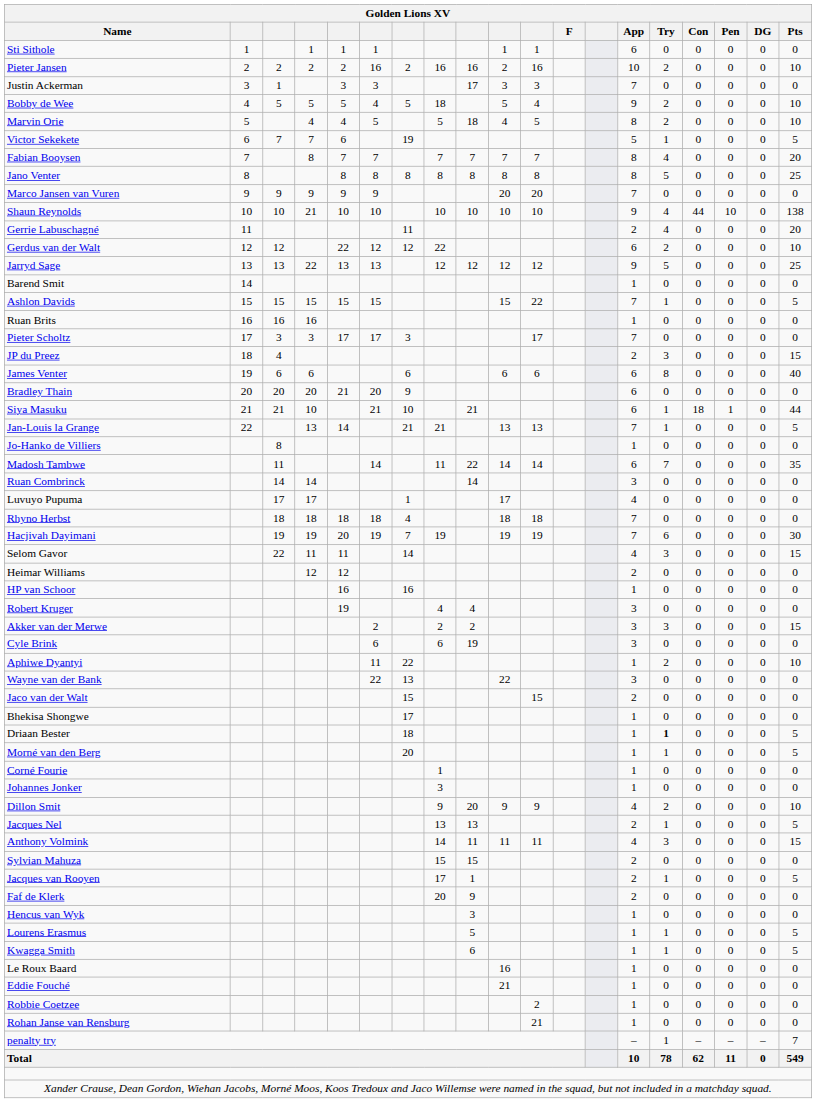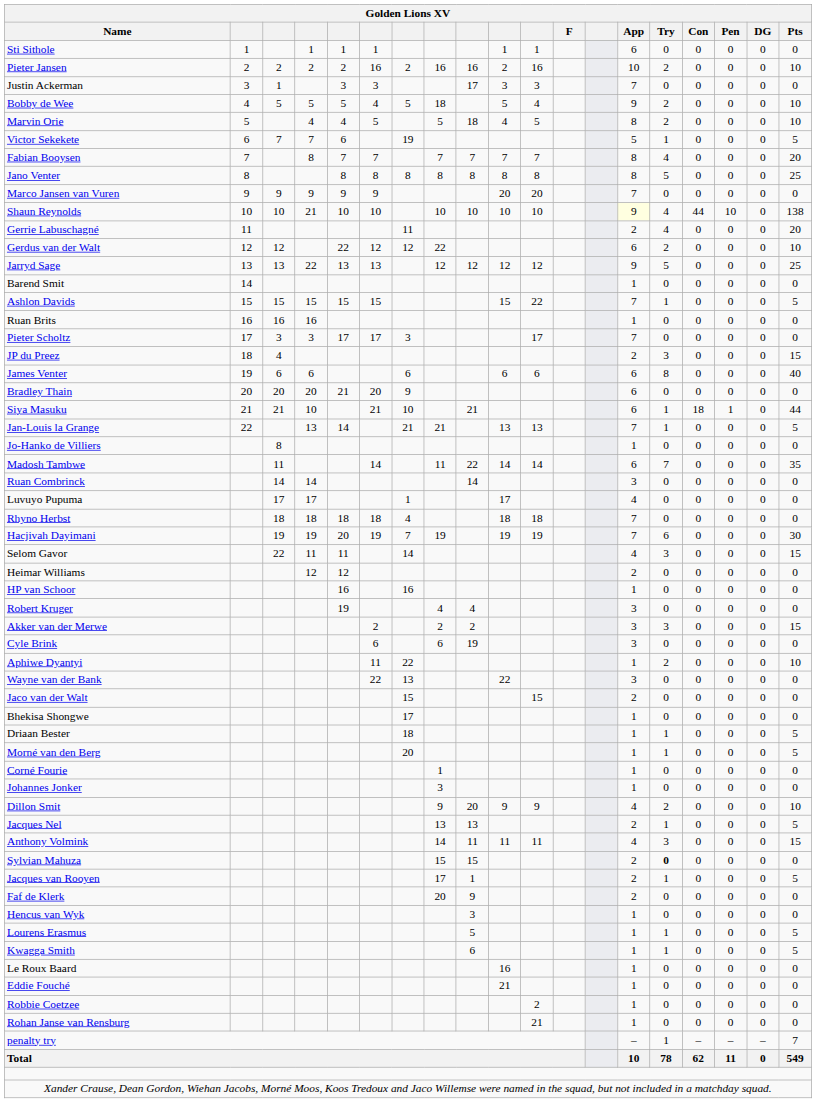(634, 211) no background -> (634, 211) lightyellow background
(666, 734) bold -> (666, 734) normal
(666, 860) normal -> (666, 860) bold
